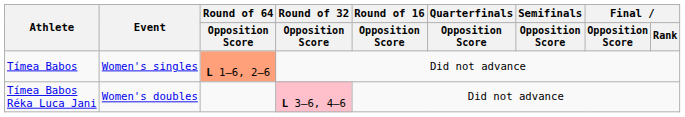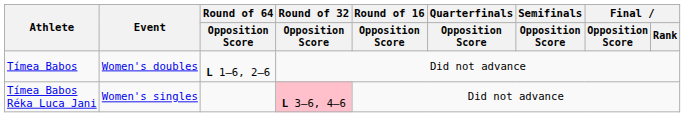(150, 66) Women's singles -> (150, 66) Women's doubles
(238, 72) lightsalmon background -> (238, 72) no background
(150, 97) Women's doubles -> (150, 97) Women's singles
